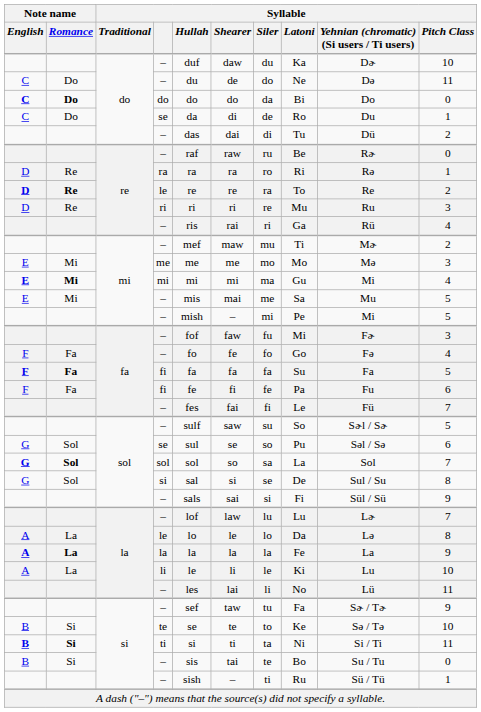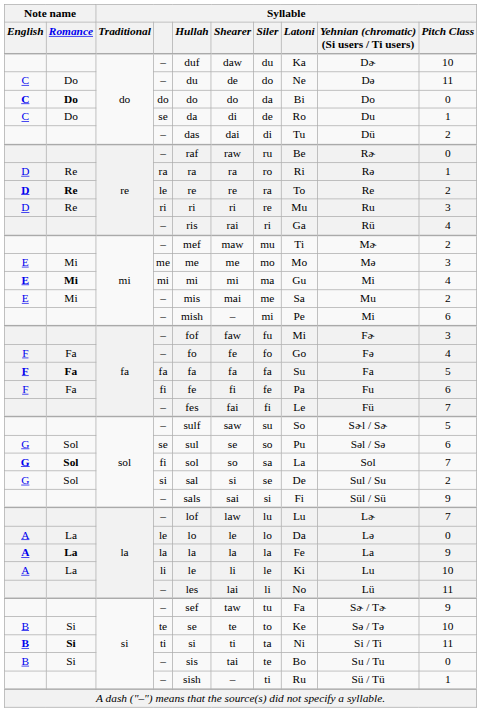(448, 298) 5 -> (448, 298) 2
(448, 316) 5 -> (448, 316) 6
(163, 371) fi -> (163, 371) fa
(163, 462) sol -> (163, 462) fi
(448, 480) 8 -> (448, 480) 2
(448, 535) 8 -> (448, 535) 0
